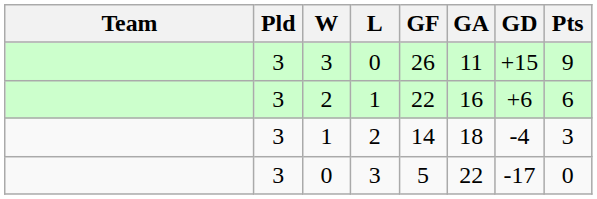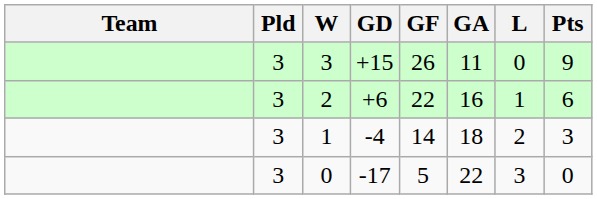columns swapped: (375, 23) <-> (519, 23)
